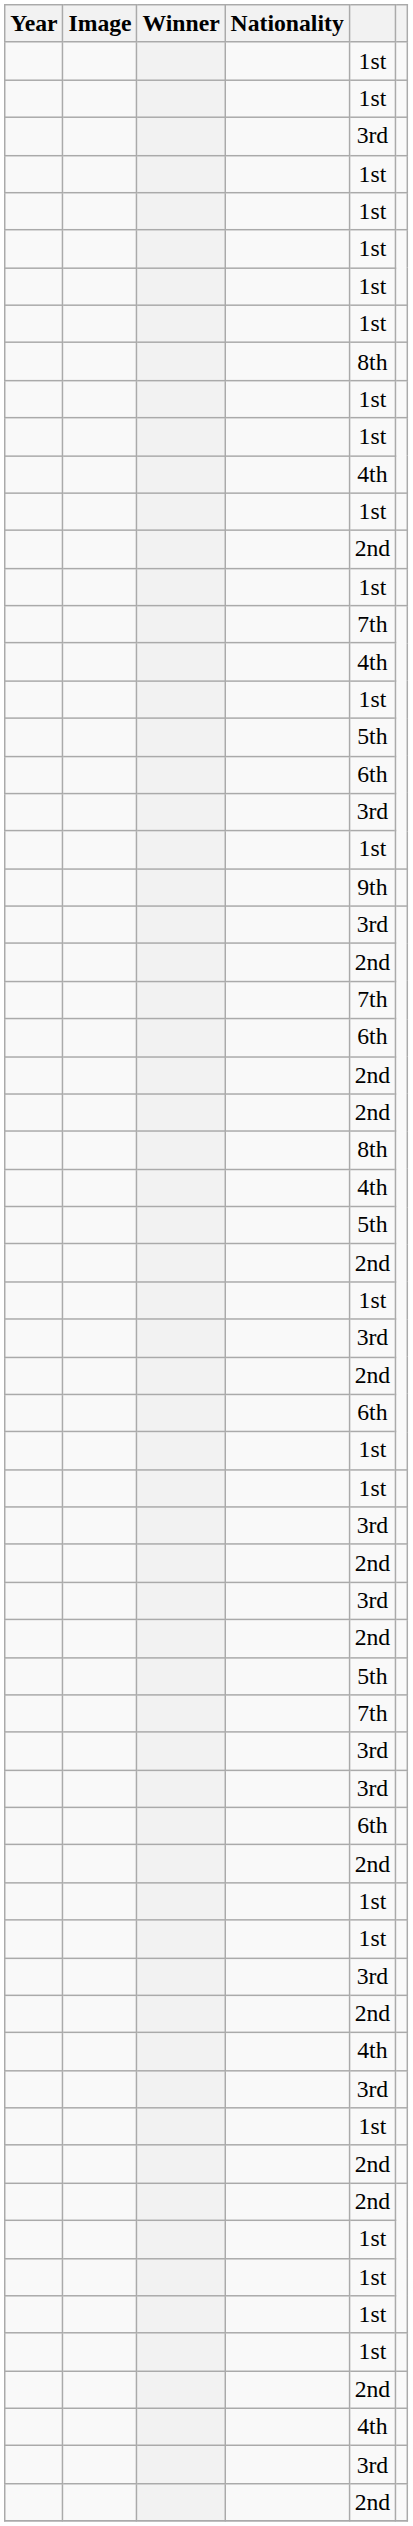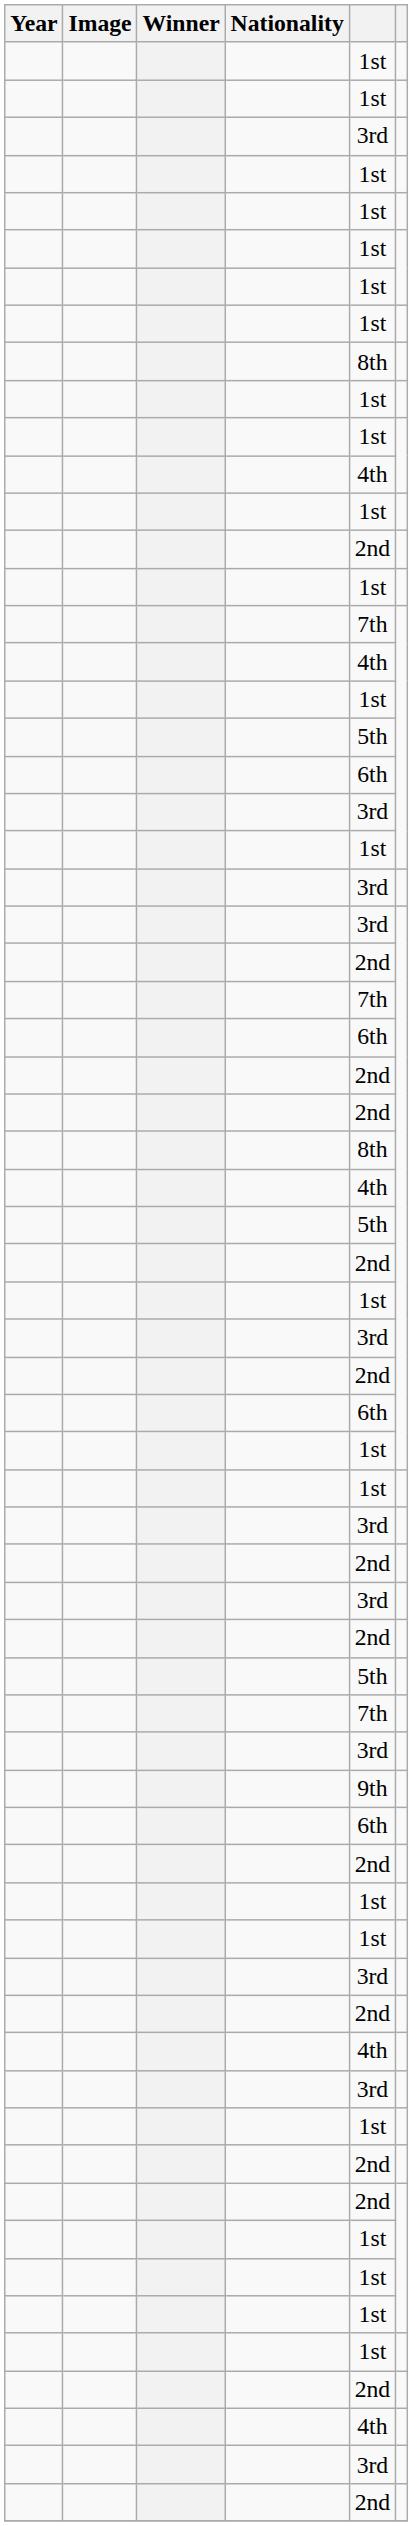(372, 887) 9th -> (372, 887) 3rd
(372, 1788) 3rd -> (372, 1788) 9th
